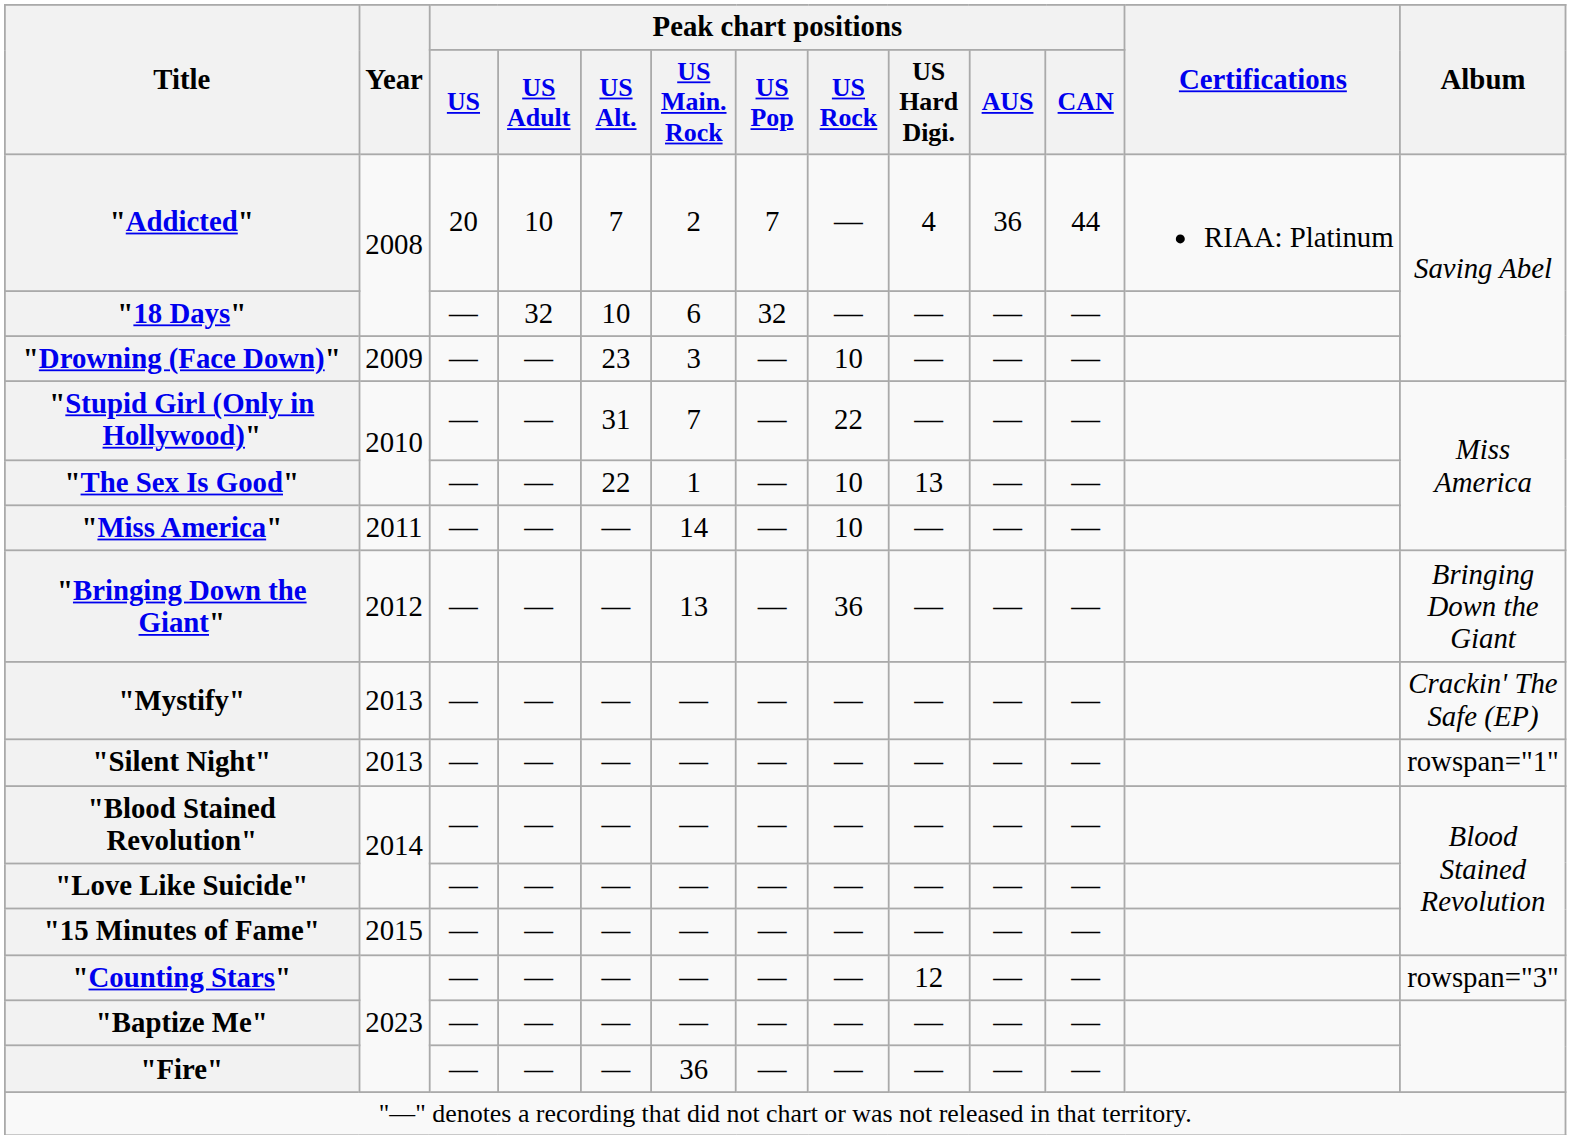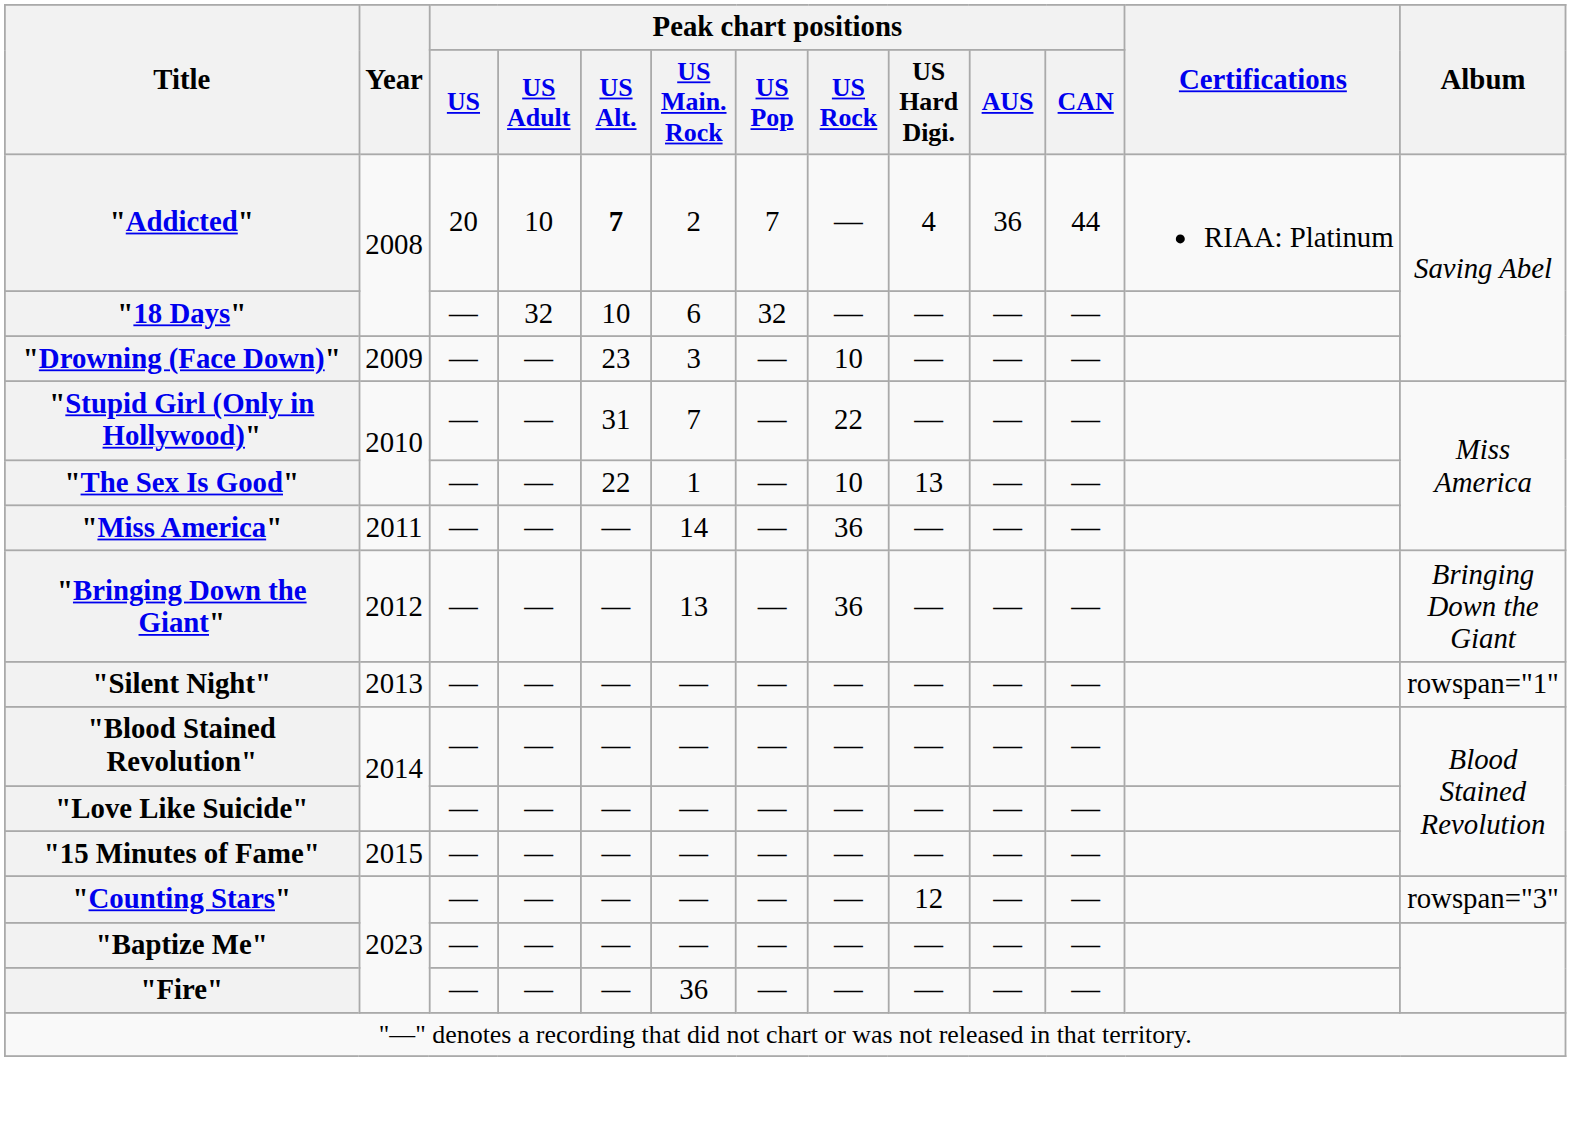(616, 221) normal -> (616, 221) bold
(848, 527) 10 -> (848, 527) 36
- row: (182, 700)
